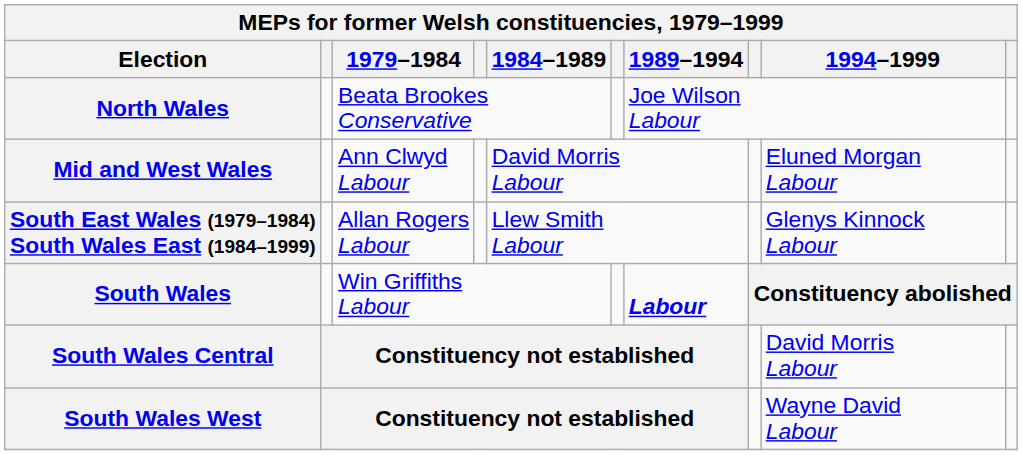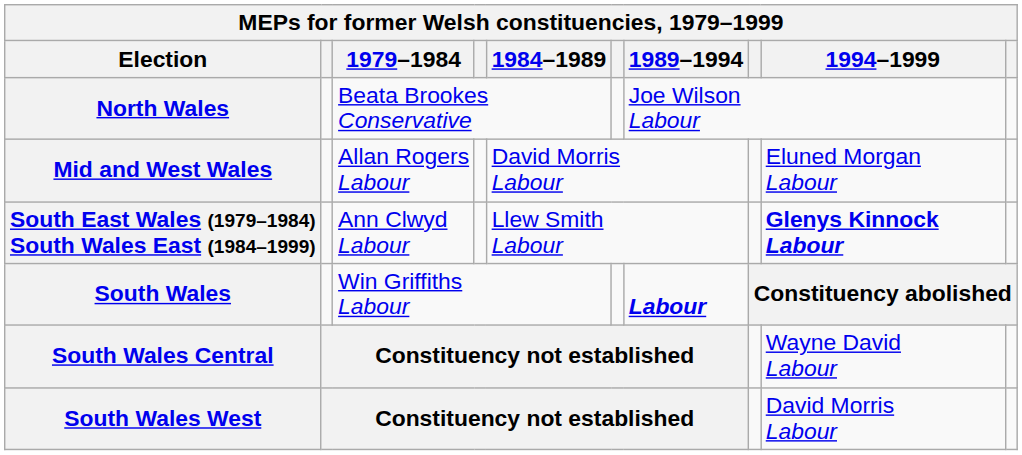(393, 170) Ann Clwyd Labour -> (404, 170) Allan Rogers Labour
(404, 232) Allan Rogers Labour -> (393, 232) Ann Clwyd Labour
(845, 232) normal -> (852, 232) bold
(830, 356) David Morris Labour -> (833, 356) Wayne David Labour
(833, 418) Wayne David Labour -> (830, 418) David Morris Labour
